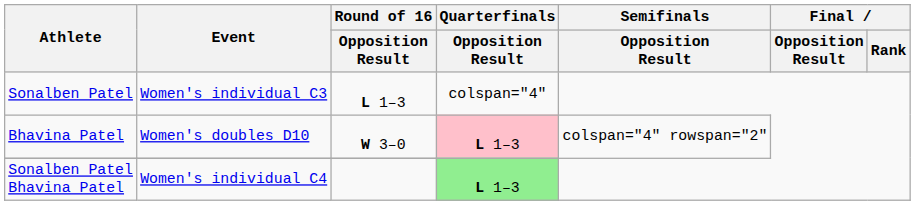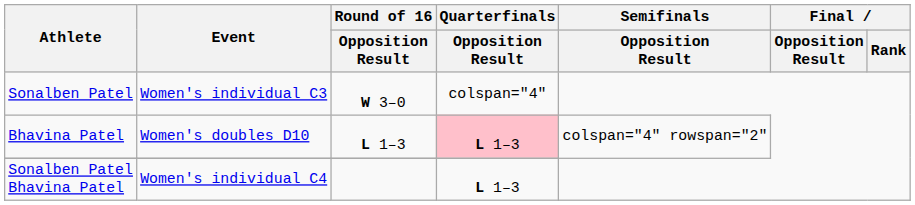(383, 102) L 1–3 -> (383, 102) W 3–0
(383, 145) W 3–0 -> (383, 145) L 1–3
(497, 188) lightgreen background -> (497, 188) no background
